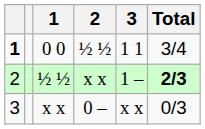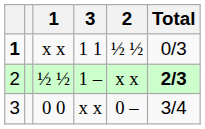columns swapped: (95, 19) <-> (132, 19)
(54, 49) 0 0 -> (54, 49) x x
(174, 49) 3/4 -> (174, 49) 0/3
(54, 108) x x -> (54, 108) 0 0
(174, 108) 0/3 -> (174, 108) 3/4
